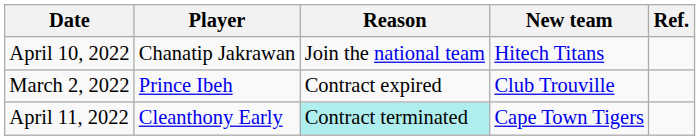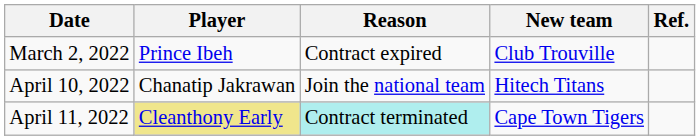rows swapped: (69, 85) <-> (69, 53)
(211, 118) no background -> (211, 118) khaki background
